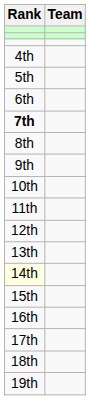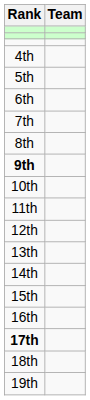(24, 121) bold -> (24, 121) normal
(24, 165) normal -> (24, 165) bold
(24, 274) lightyellow background -> (24, 274) no background
(24, 339) normal -> (24, 339) bold
